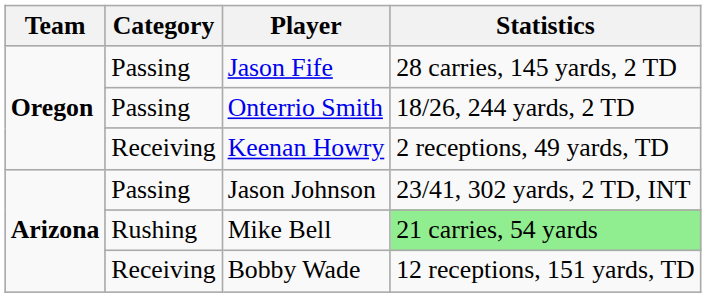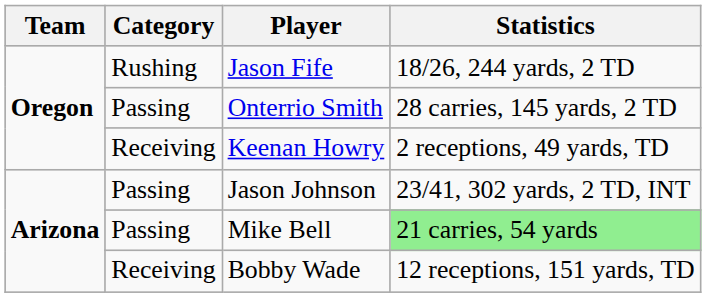(151, 66) Passing -> (154, 66) Rushing
(536, 66) 28 carries, 145 yards, 2 TD -> (515, 66) 18/26, 244 yards, 2 TD
(515, 107) 18/26, 244 yards, 2 TD -> (536, 107) 28 carries, 145 yards, 2 TD
(154, 229) Rushing -> (151, 229) Passing
